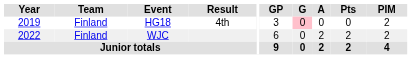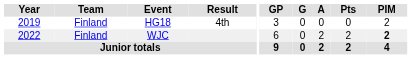(303, 23) pink background -> (303, 23) no background
(387, 35) normal -> (387, 35) bold
